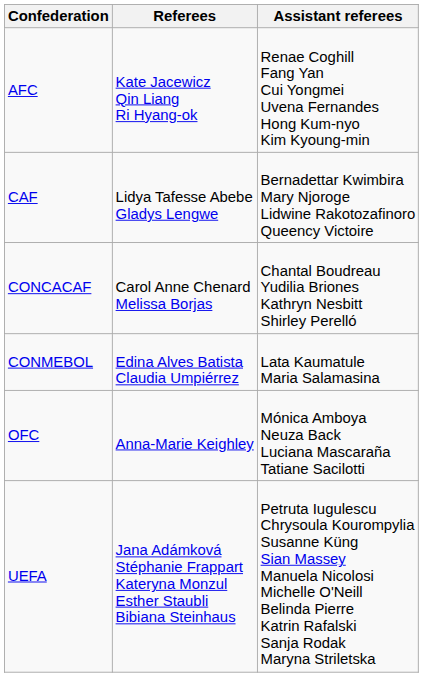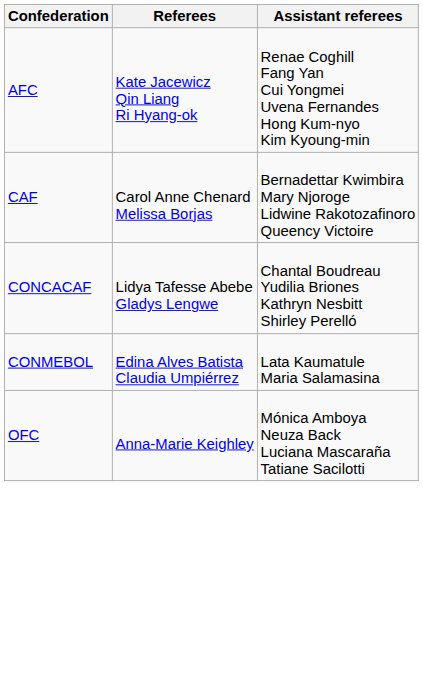(184, 205) Lidya Tafesse Abebe Gladys Lengwe -> (183, 205) Carol Anne Chenard Melissa Borjas
(183, 296) Carol Anne Chenard Melissa Borjas -> (184, 296) Lidya Tafesse Abebe Gladys Lengwe
- row: (27, 576)
